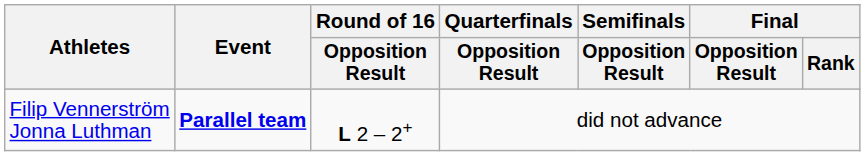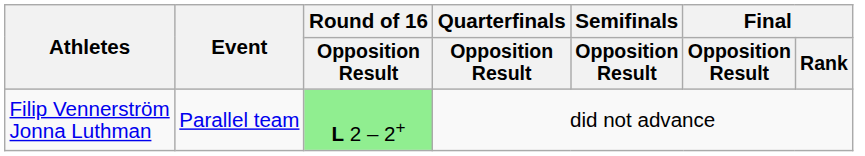(243, 120) bold -> (239, 120) normal
(375, 132) no background -> (369, 132) lightgreen background
